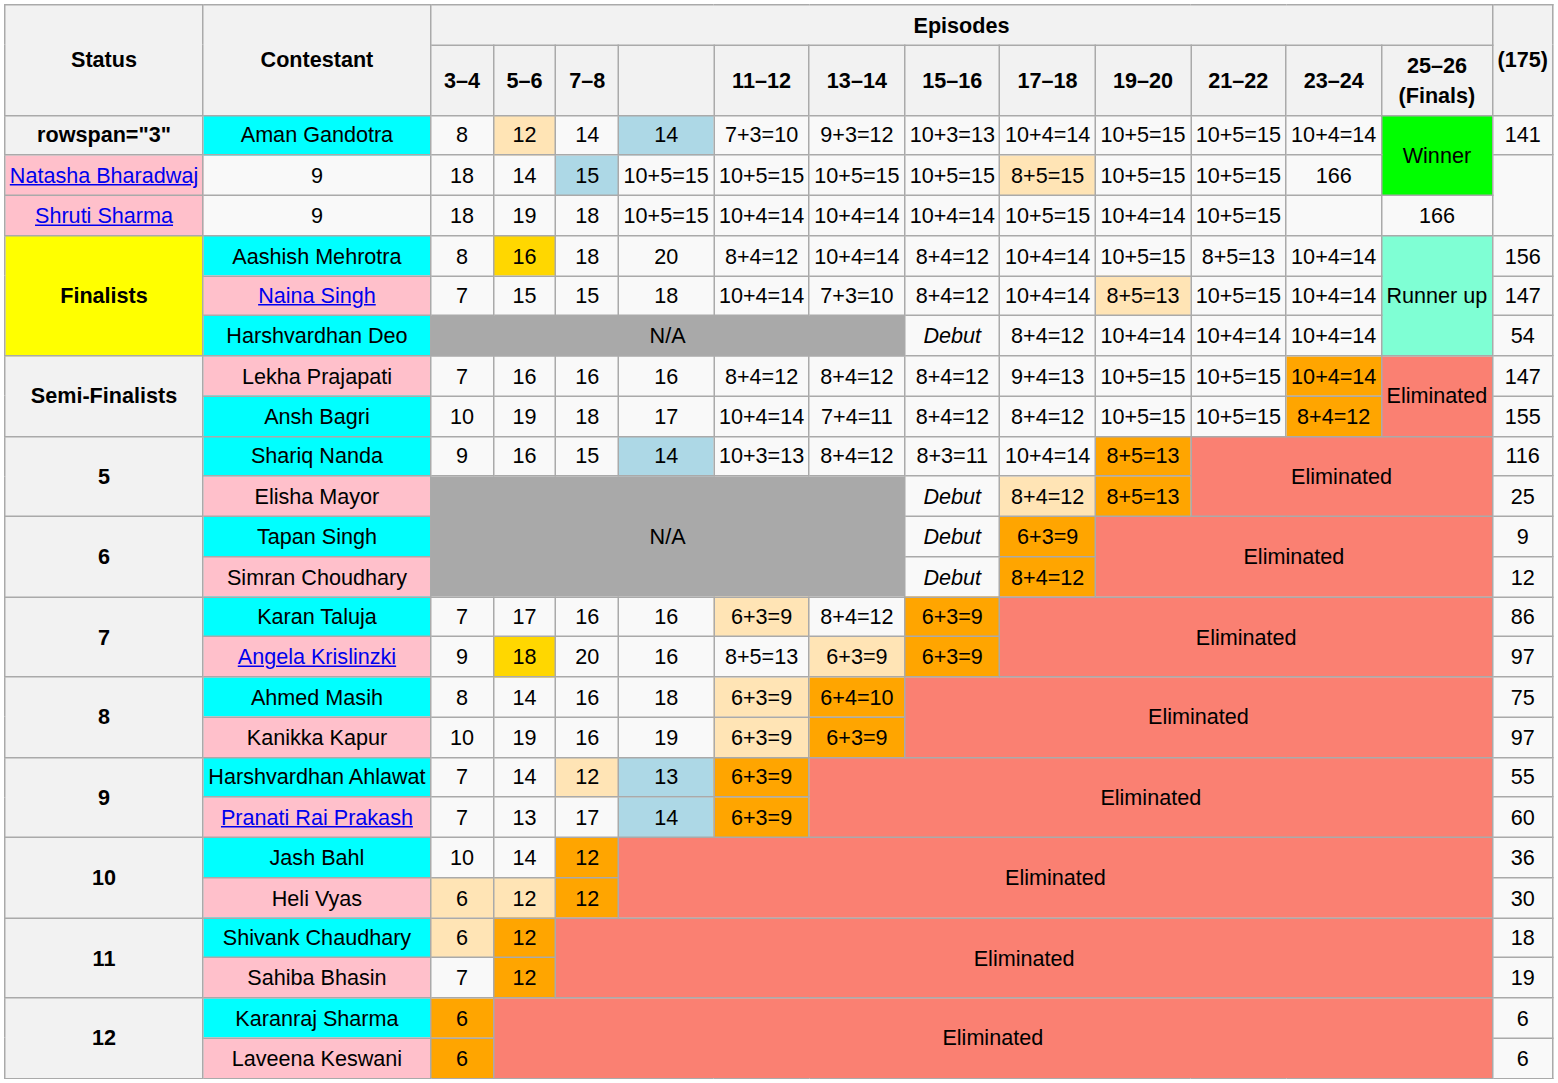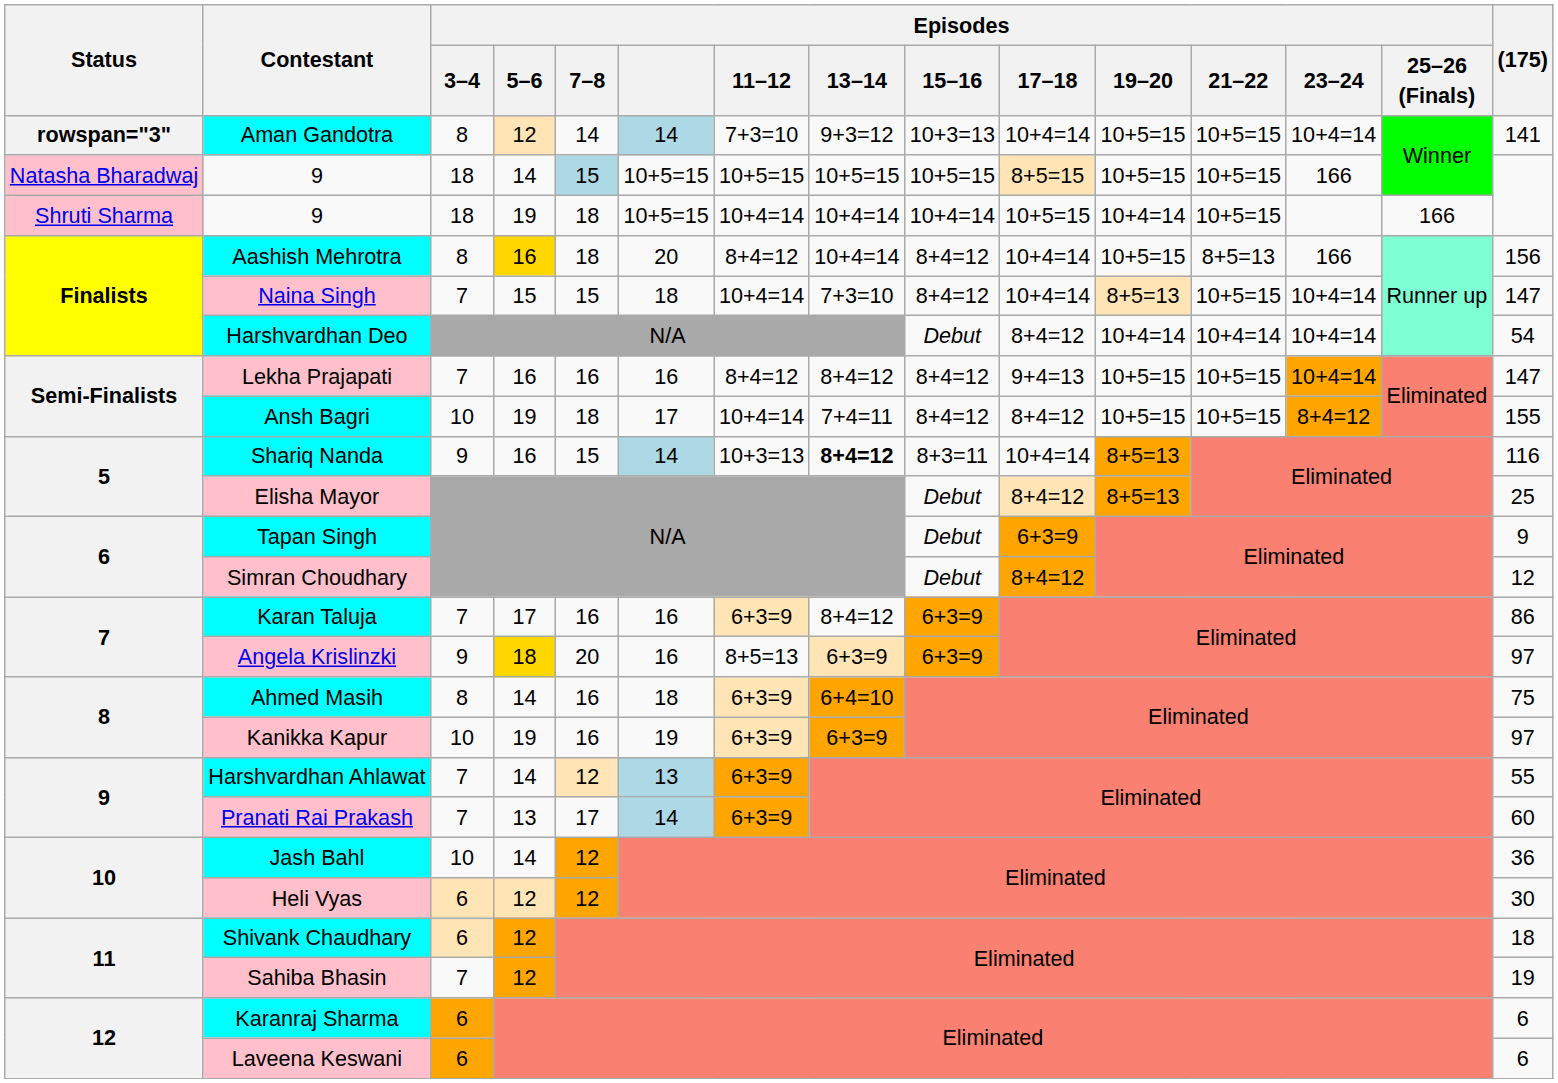(1334, 256) 10+4=14 -> (1334, 256) 166
(857, 456) normal -> (857, 456) bold
